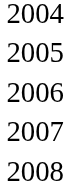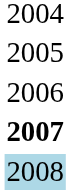(35, 132) normal -> (35, 132) bold
(35, 171) no background -> (35, 171) lightblue background
